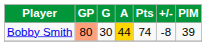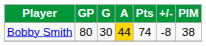(86, 31) lightsalmon background -> (86, 31) no background
(188, 31) 39 -> (188, 31) 38
